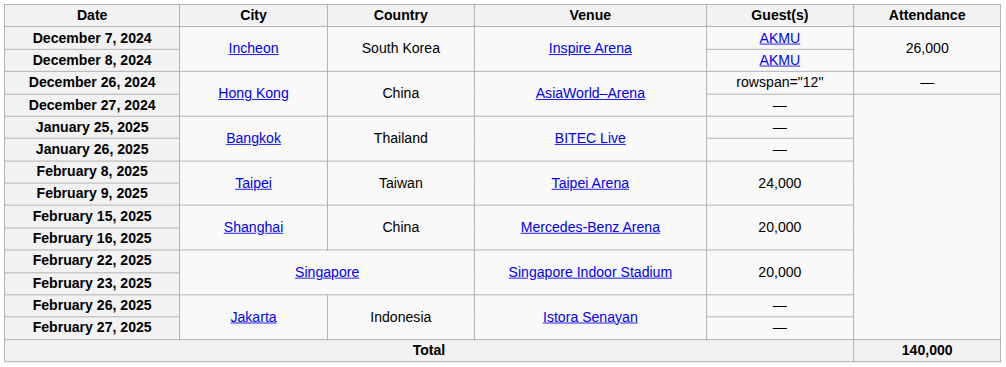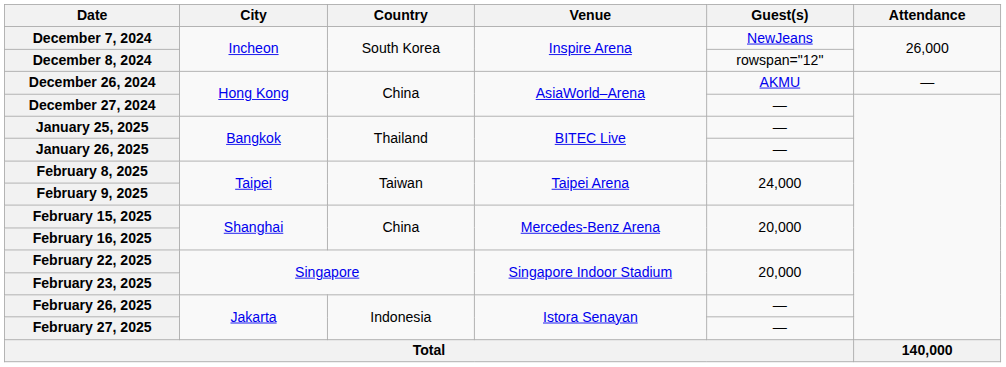(780, 37) AKMU -> (780, 37) NewJeans
(780, 60) AKMU -> (780, 60) rowspan="12"
(780, 82) rowspan="12" -> (780, 82) AKMU
